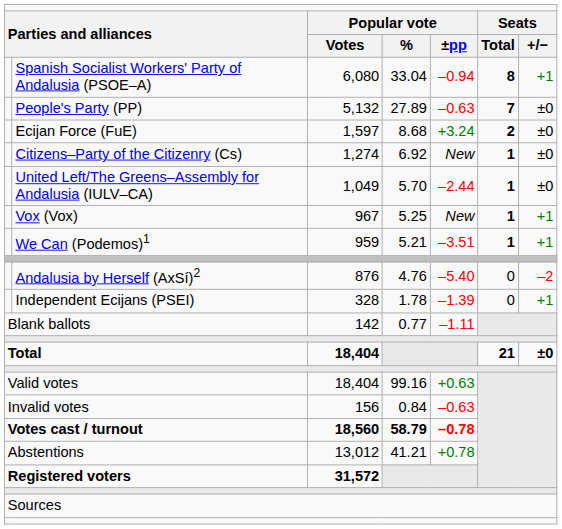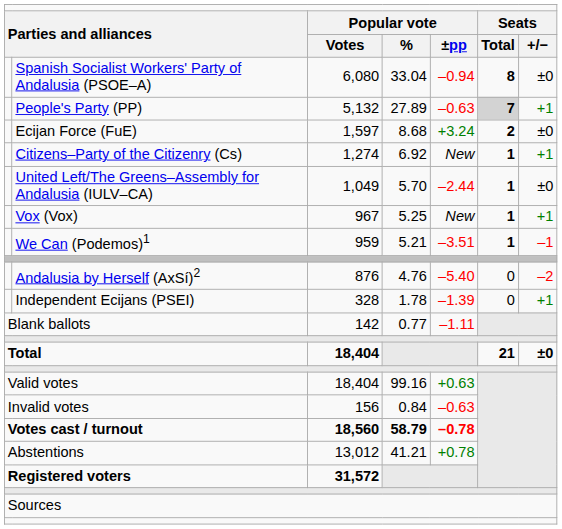(545, 77) +1 -> (545, 77) ±0
(511, 108) no background -> (511, 108) lightgrey background
(545, 108) ±0 -> (545, 108) +1
(545, 154) ±0 -> (545, 154) +1
(545, 242) +1 -> (545, 242) –1
